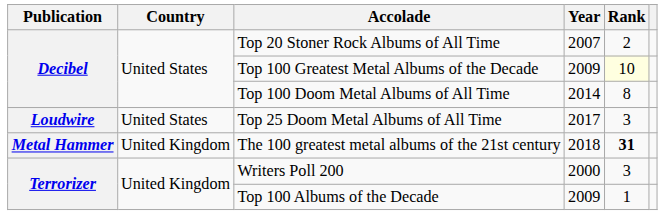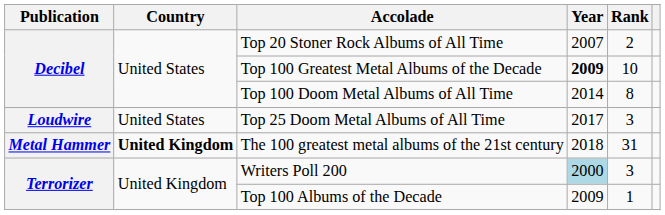(584, 68) normal -> (587, 68) bold
(627, 68) lightyellow background -> (630, 68) no background
(176, 145) normal -> (176, 145) bold
(627, 145) bold -> (630, 145) normal
(584, 171) no background -> (587, 171) lightblue background
